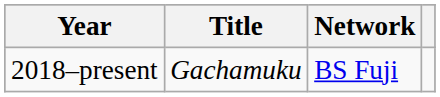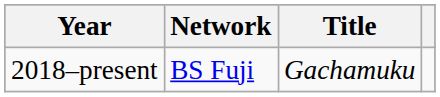columns swapped: (236, 26) <-> (365, 26)
